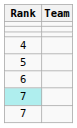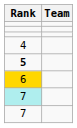(23, 62) normal -> (23, 62) bold
(23, 80) no background -> (23, 80) gold background
